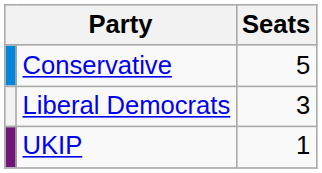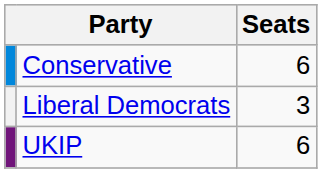(303, 65) 5 -> (303, 65) 6
(303, 146) 1 -> (303, 146) 6
